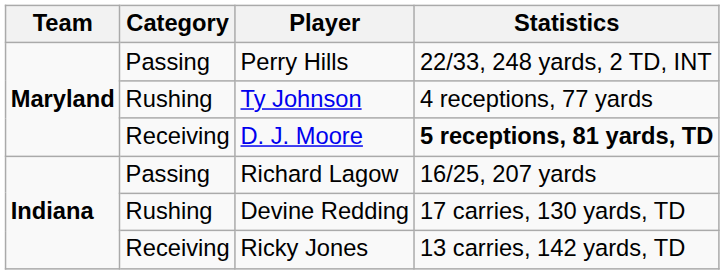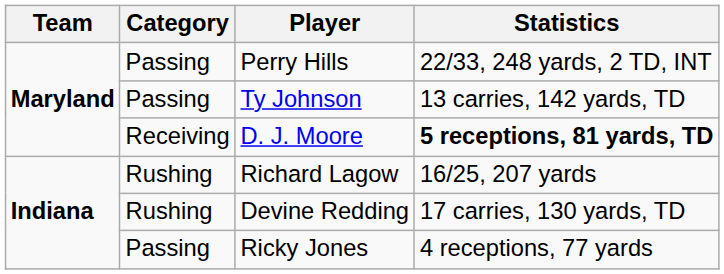(169, 99) Rushing -> (168, 99) Passing
(536, 99) 4 receptions, 77 yards -> (553, 99) 13 carries, 142 yards, TD
(168, 174) Passing -> (169, 174) Rushing
(178, 249) Receiving -> (168, 249) Passing
(553, 249) 13 carries, 142 yards, TD -> (536, 249) 4 receptions, 77 yards
